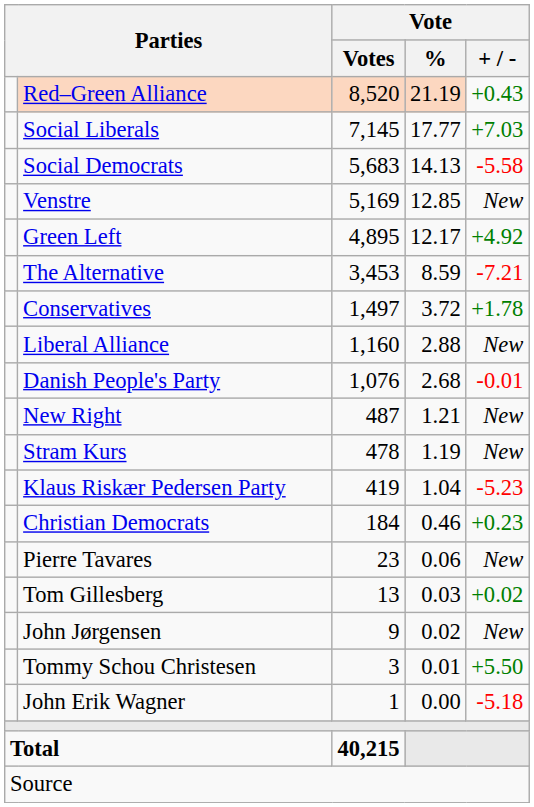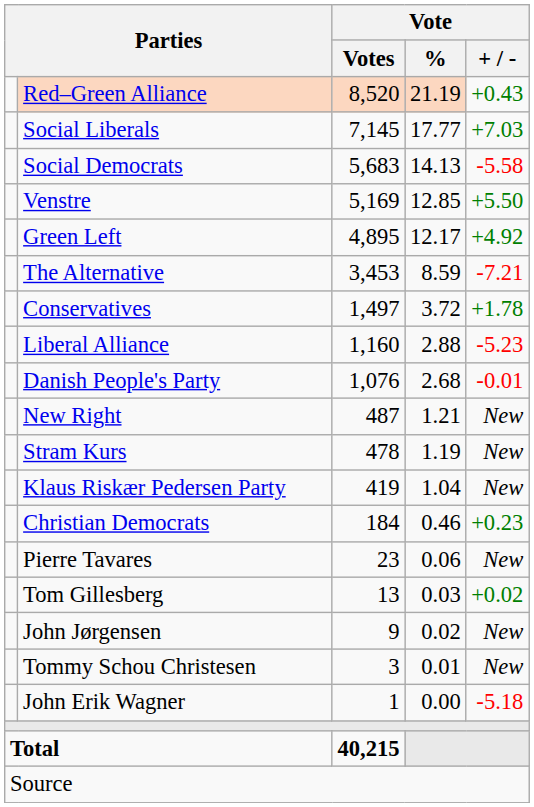(503, 201) New -> (497, 201) +5.50
(503, 344) New -> (500, 344) -5.23
(500, 487) -5.23 -> (503, 487) New
(497, 666) +5.50 -> (503, 666) New
